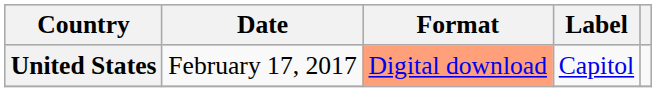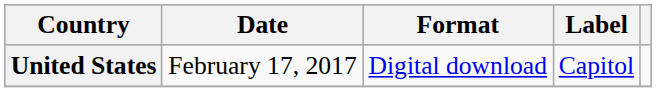(458, 65) lightsalmon background -> (458, 65) no background
